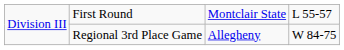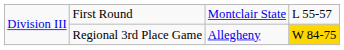(314, 34) no background -> (314, 34) gold background
